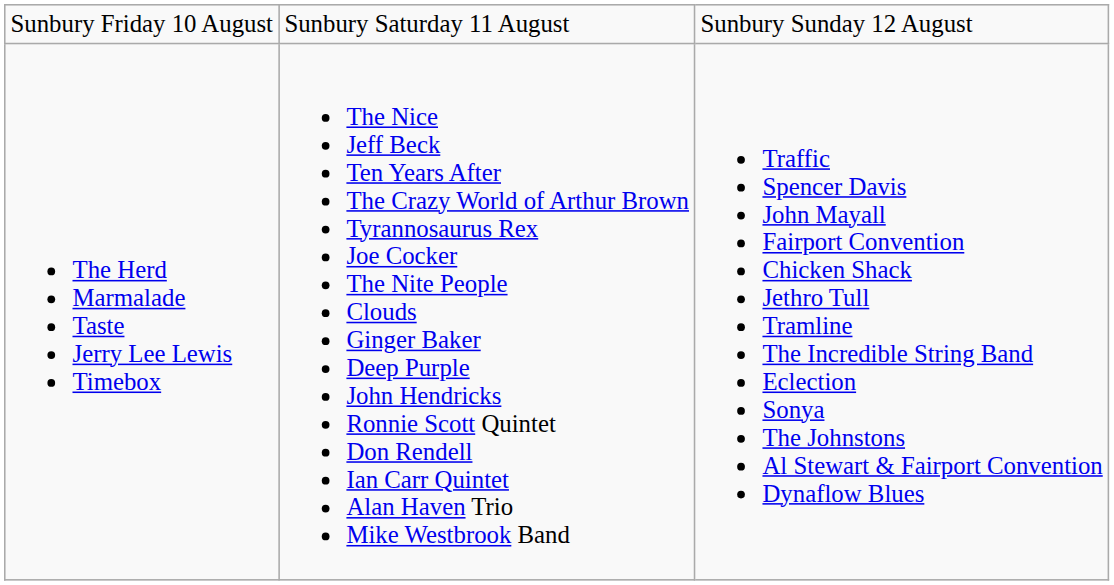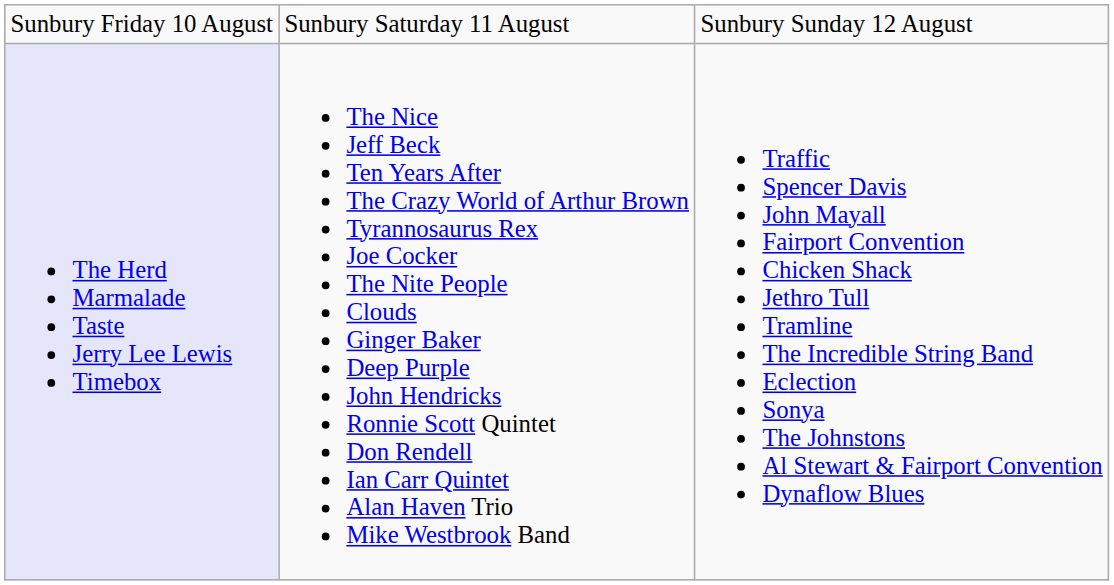(142, 326) no background -> (142, 326) lavender background
